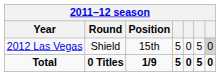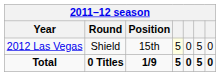(178, 46) no background -> (178, 46) lightyellow background
(210, 46) lightgrey background -> (210, 46) no background
